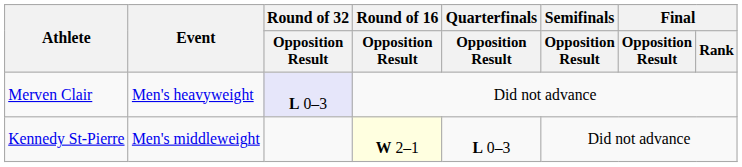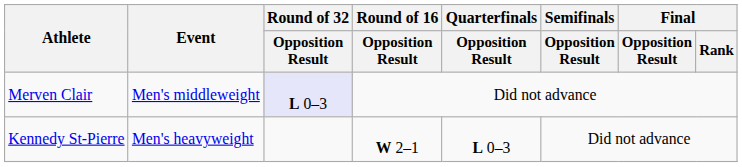(193, 94) Men's heavyweight -> (196, 94) Men's middleweight
(196, 139) Men's middleweight -> (193, 139) Men's heavyweight
(397, 148) lightyellow background -> (397, 148) no background
